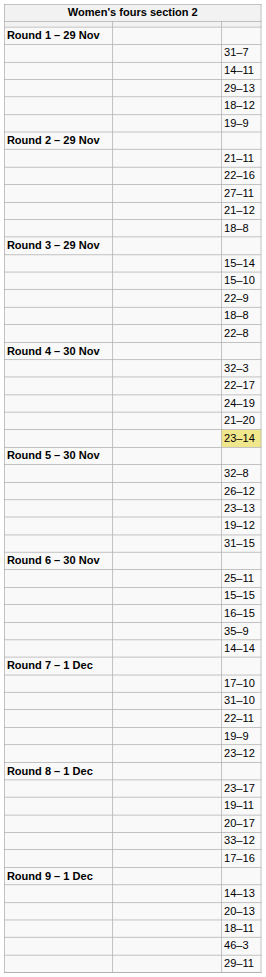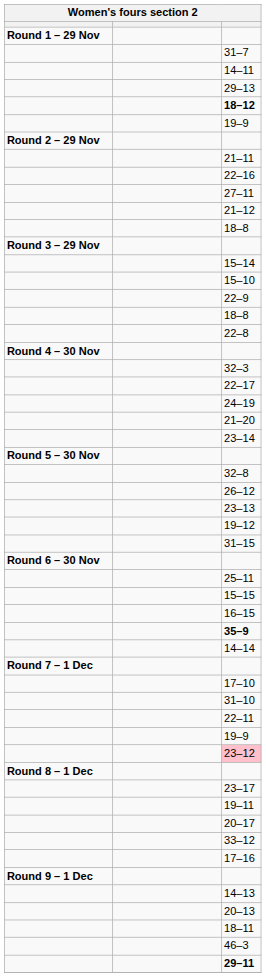(239, 105) normal -> (239, 105) bold
(239, 438) khaki background -> (239, 438) no background
(236, 631) normal -> (236, 631) bold
(239, 753) no background -> (239, 753) pink background
(239, 963) normal -> (239, 963) bold
